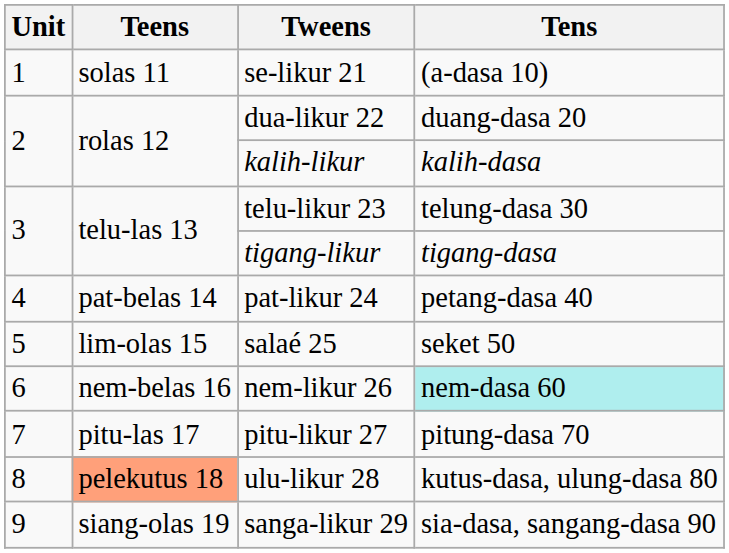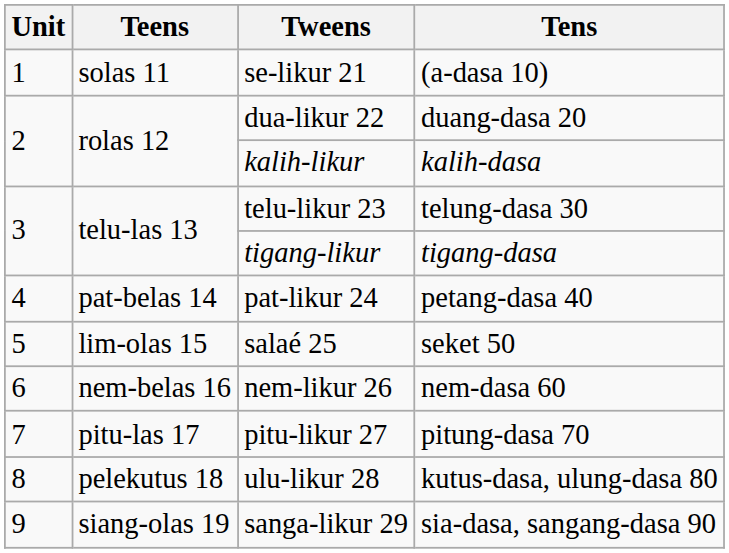(493, 388) paleturquoise background -> (493, 388) no background
(151, 478) lightsalmon background -> (151, 478) no background
